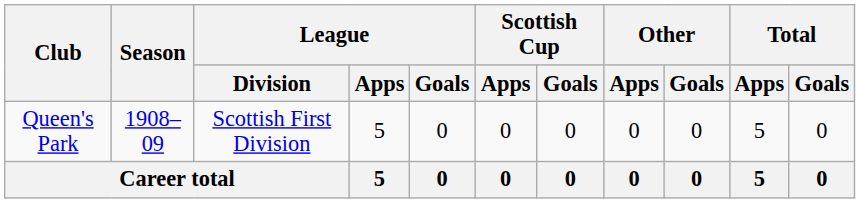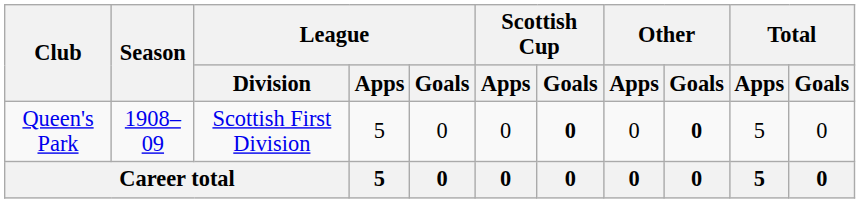(570, 131) normal -> (570, 131) bold
(697, 131) normal -> (697, 131) bold
